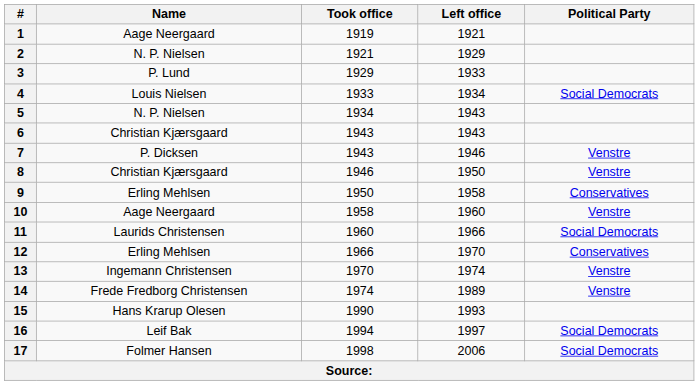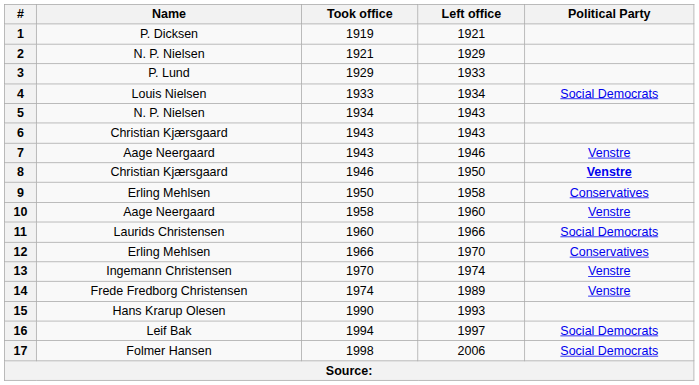(169, 34) Aage Neergaard -> (169, 34) P. Dicksen
(169, 152) P. Dicksen -> (169, 152) Aage Neergaard
(609, 172) normal -> (609, 172) bold
